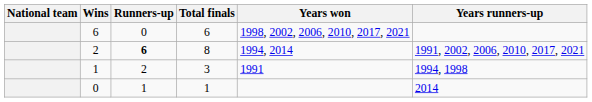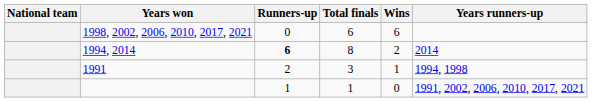columns swapped: (96, 13) <-> (325, 13)
(500, 50) 1991, 2002, 2006, 2010, 2017, 2021 -> (427, 50) 2014
(427, 87) 2014 -> (500, 87) 1991, 2002, 2006, 2010, 2017, 2021
